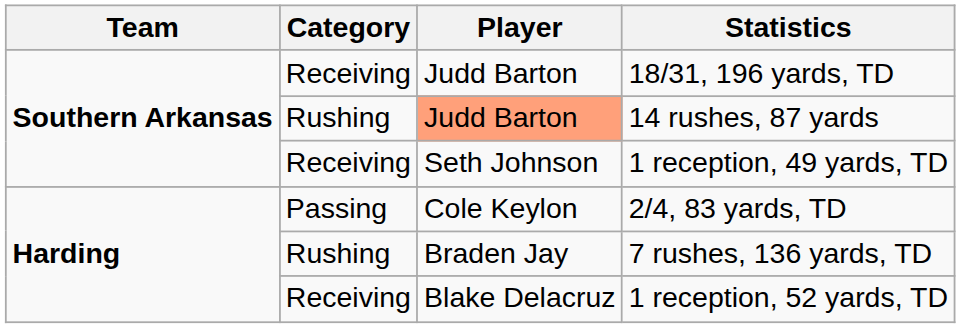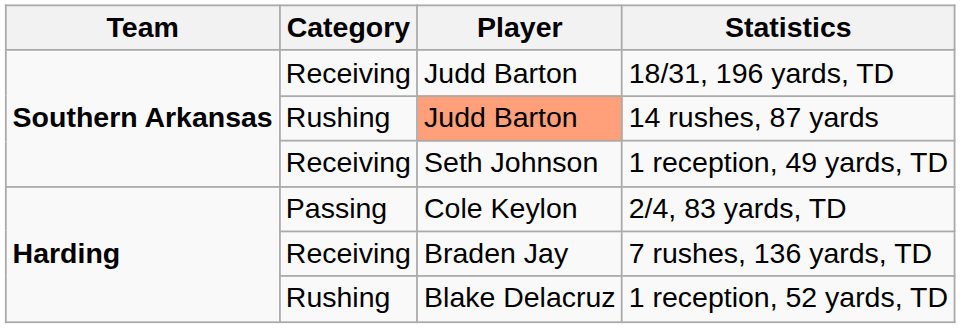(338, 253) Rushing -> (348, 253) Receiving
(348, 298) Receiving -> (338, 298) Rushing
